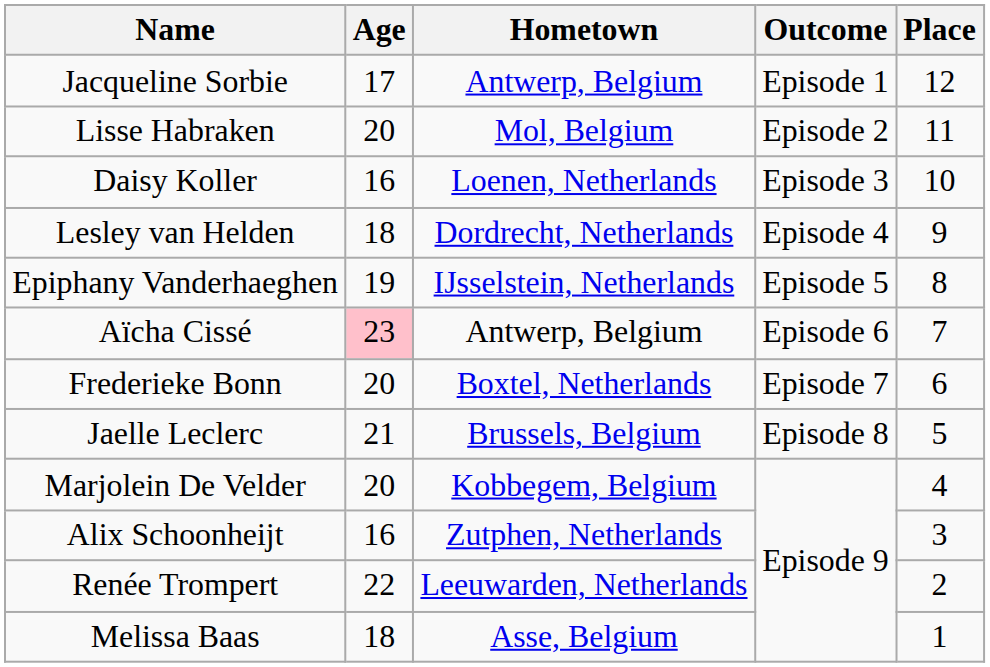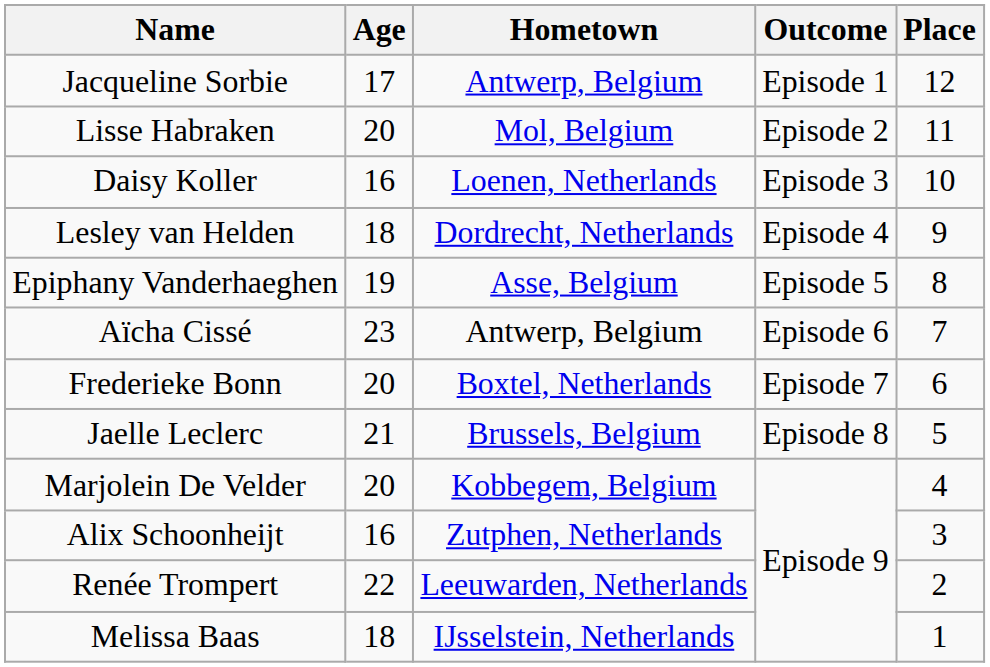(584, 282) IJsselstein, Netherlands -> (584, 282) Asse, Belgium
(379, 332) pink background -> (379, 332) no background
(584, 635) Asse, Belgium -> (584, 635) IJsselstein, Netherlands
